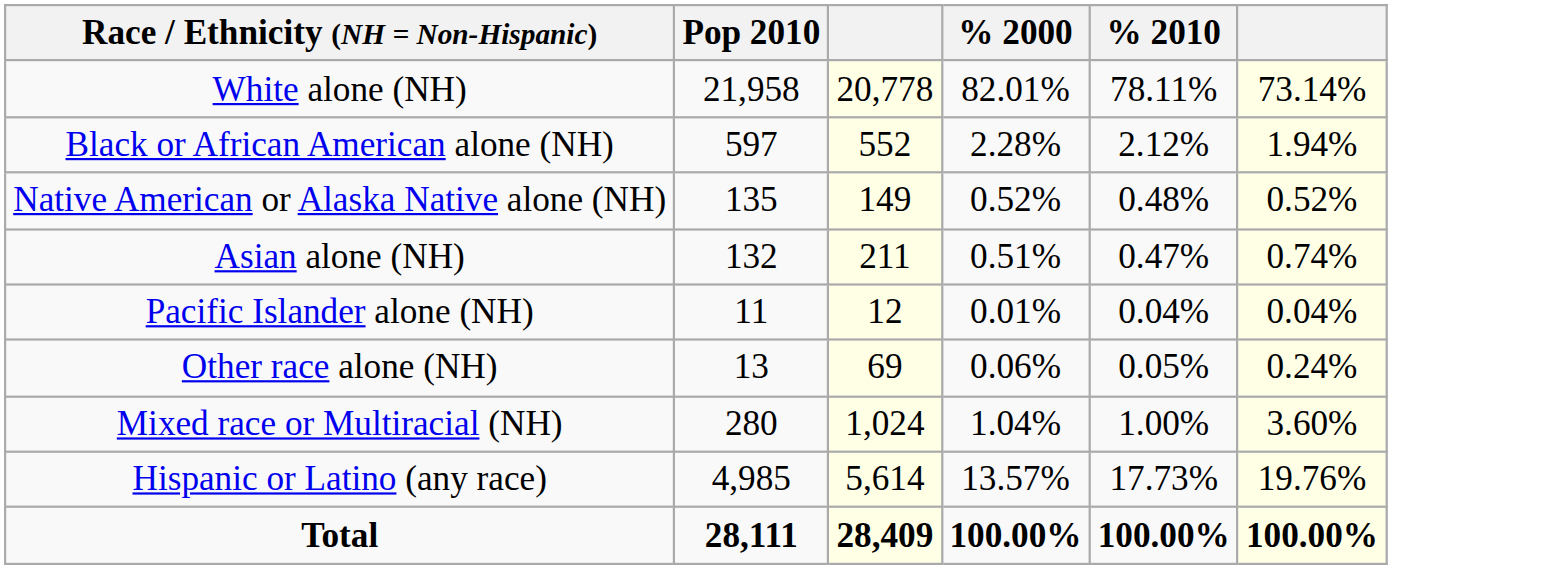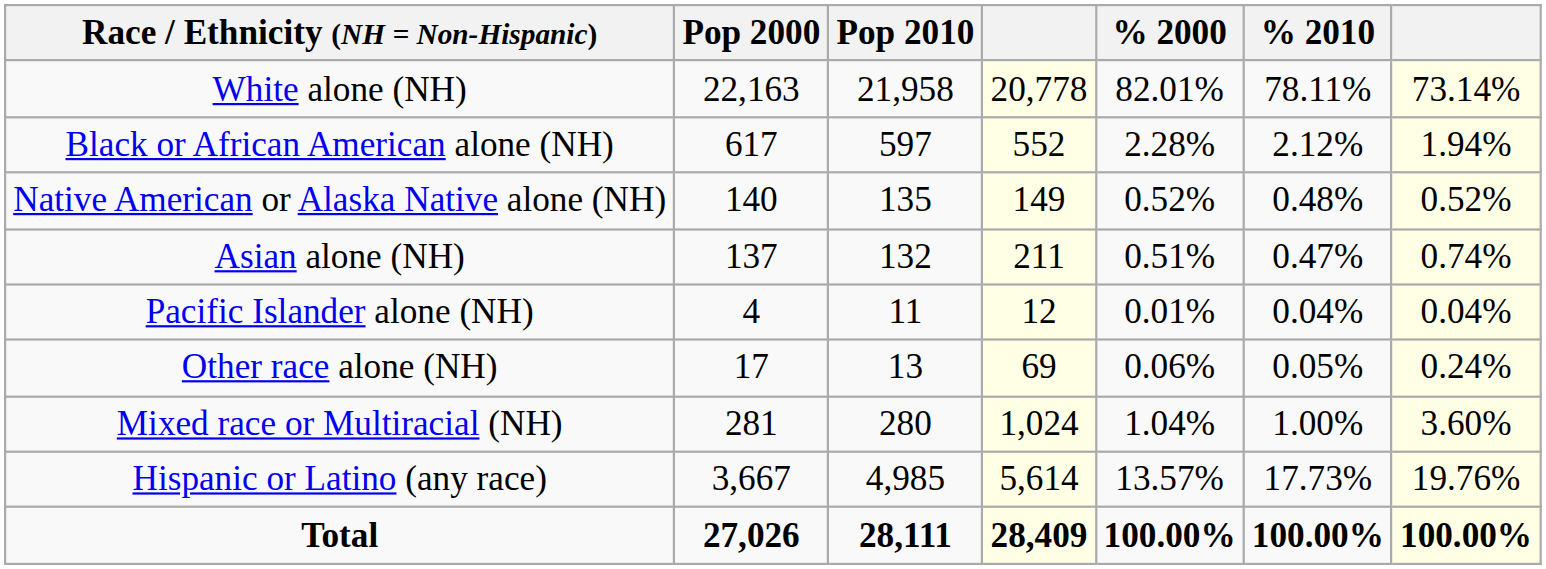+ column: (751, 32)
